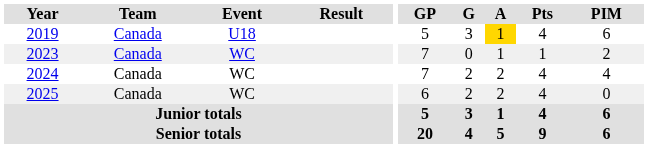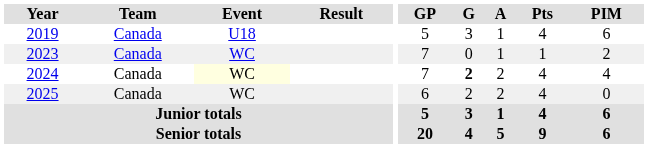(501, 34) gold background -> (501, 34) no background
(242, 74) no background -> (242, 74) lightyellow background
(469, 74) normal -> (469, 74) bold
